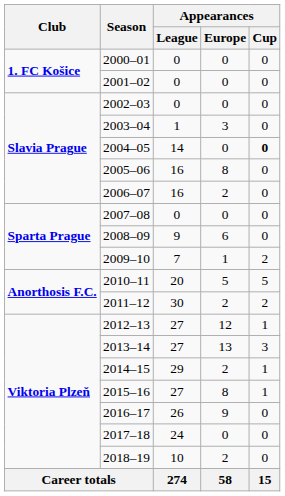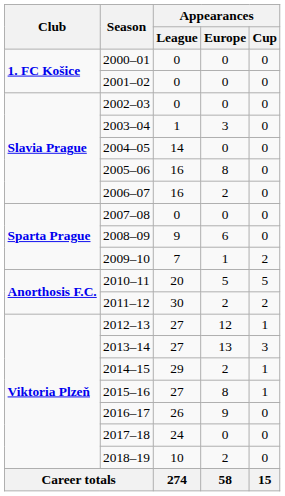(265, 148) bold -> (265, 148) normal
